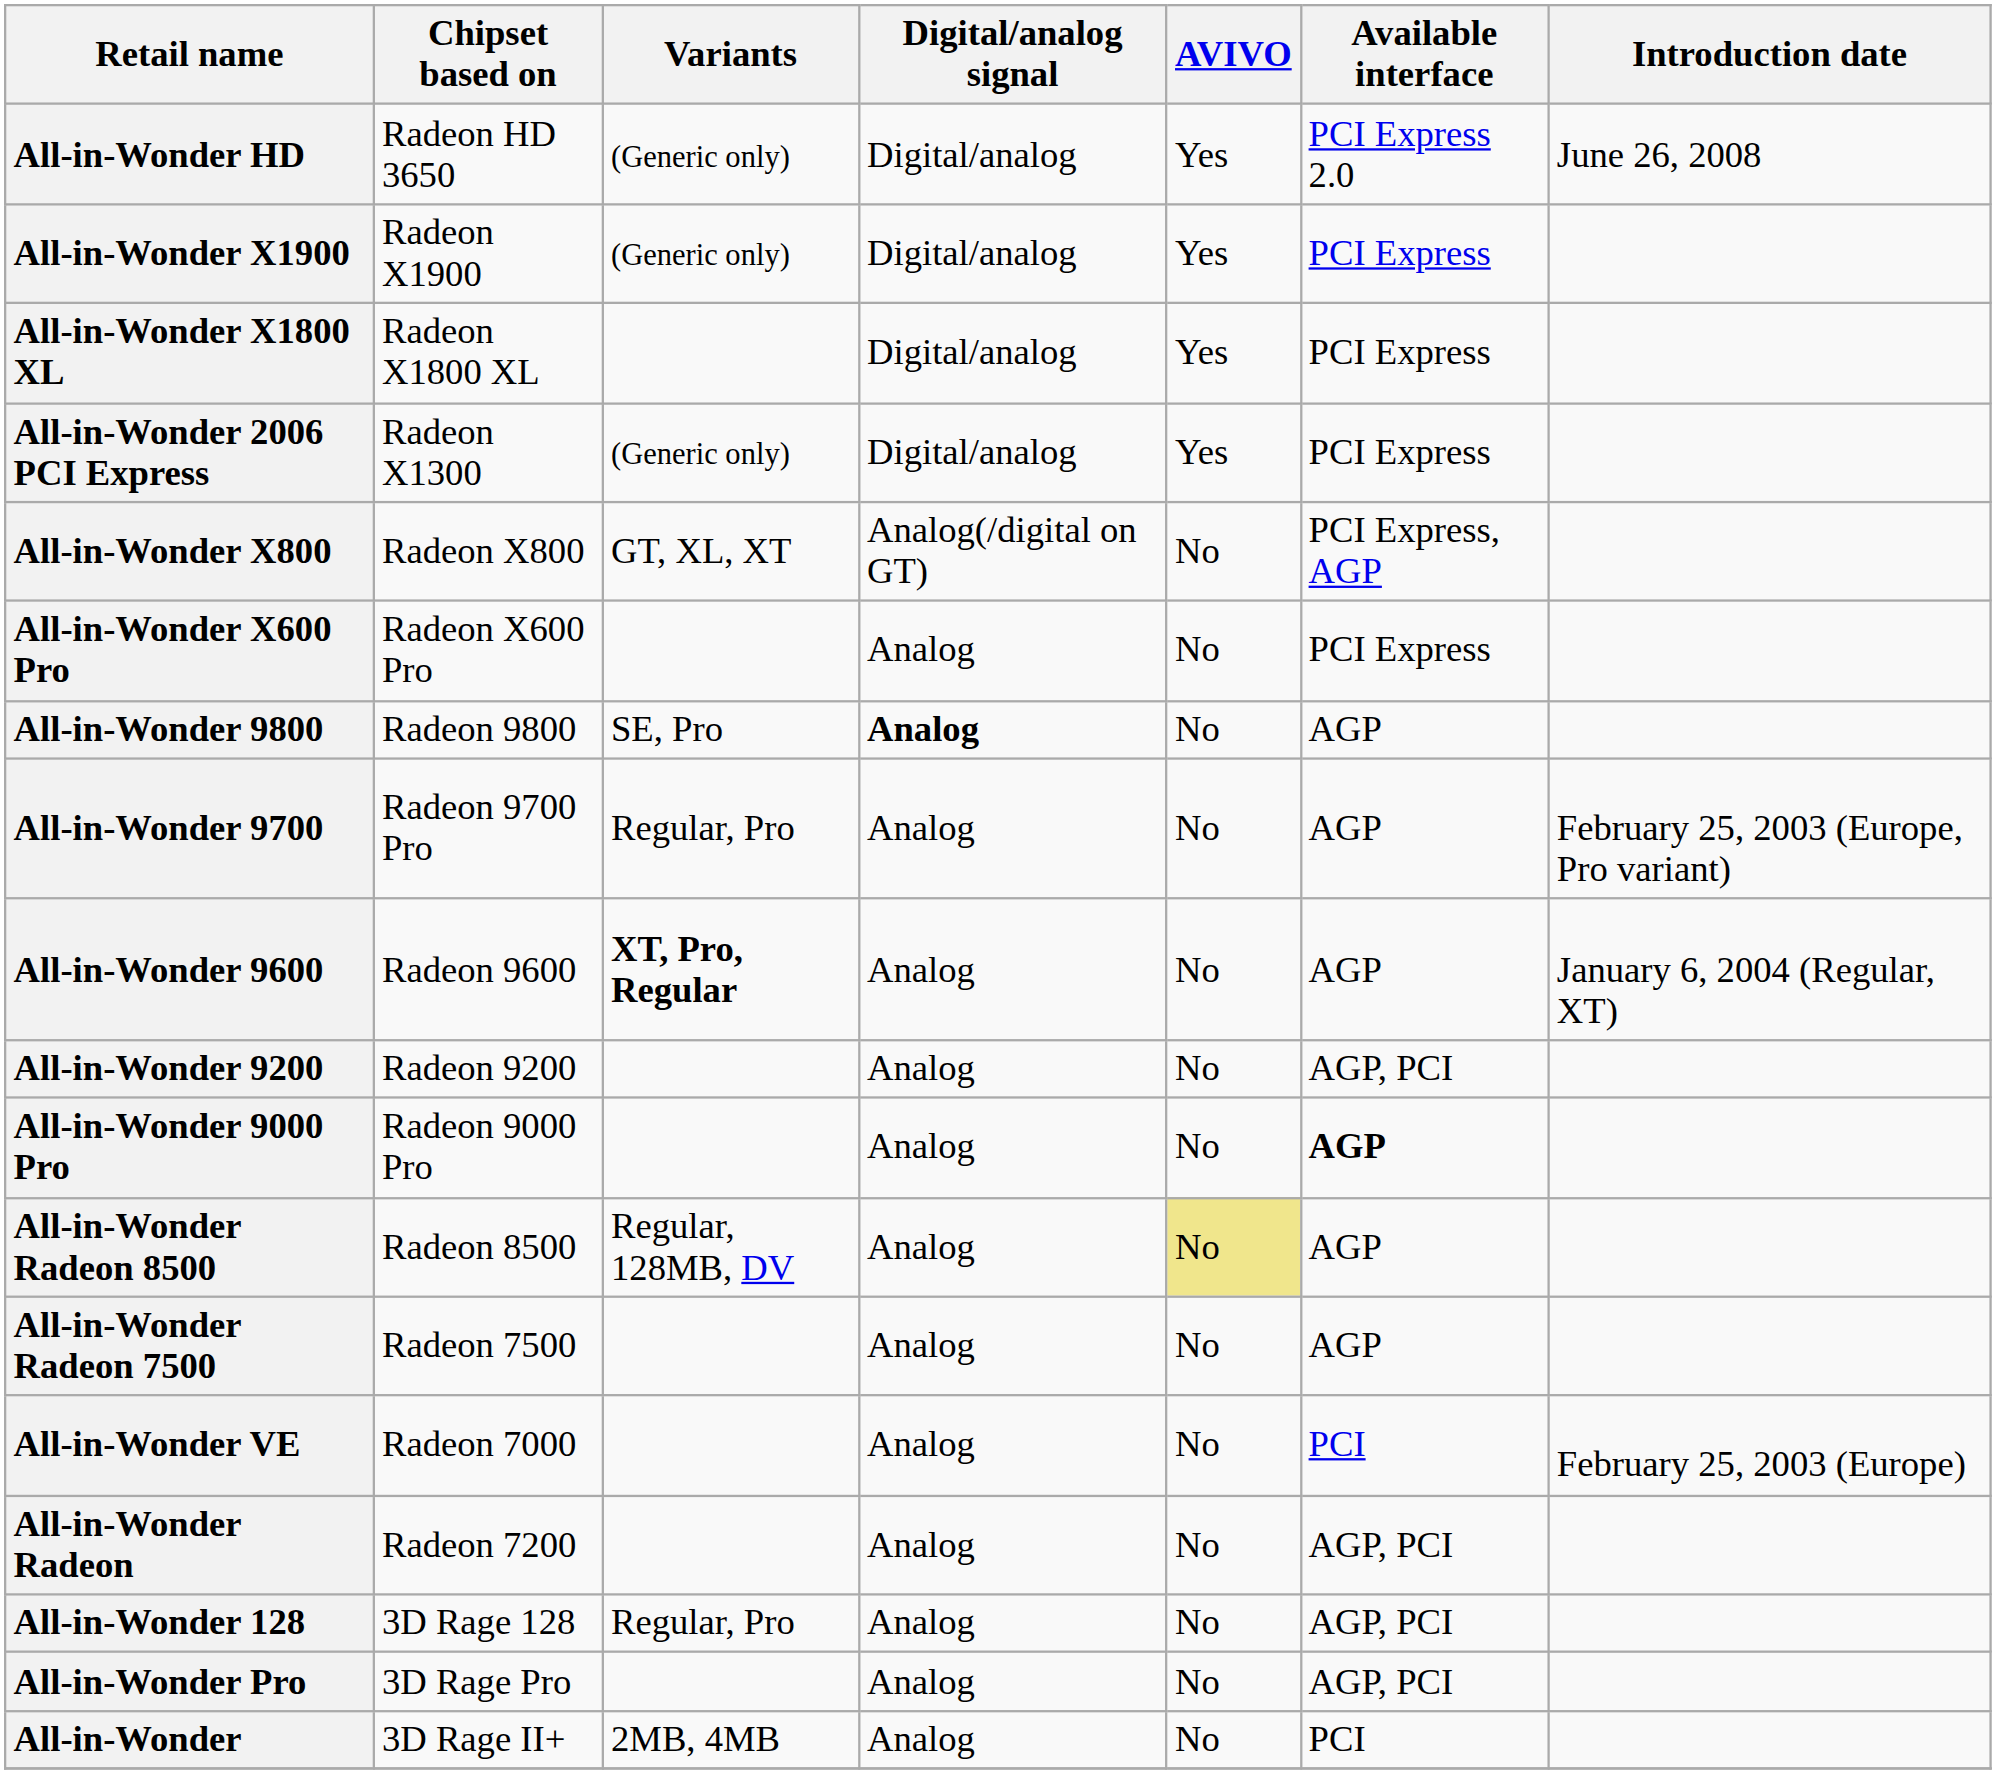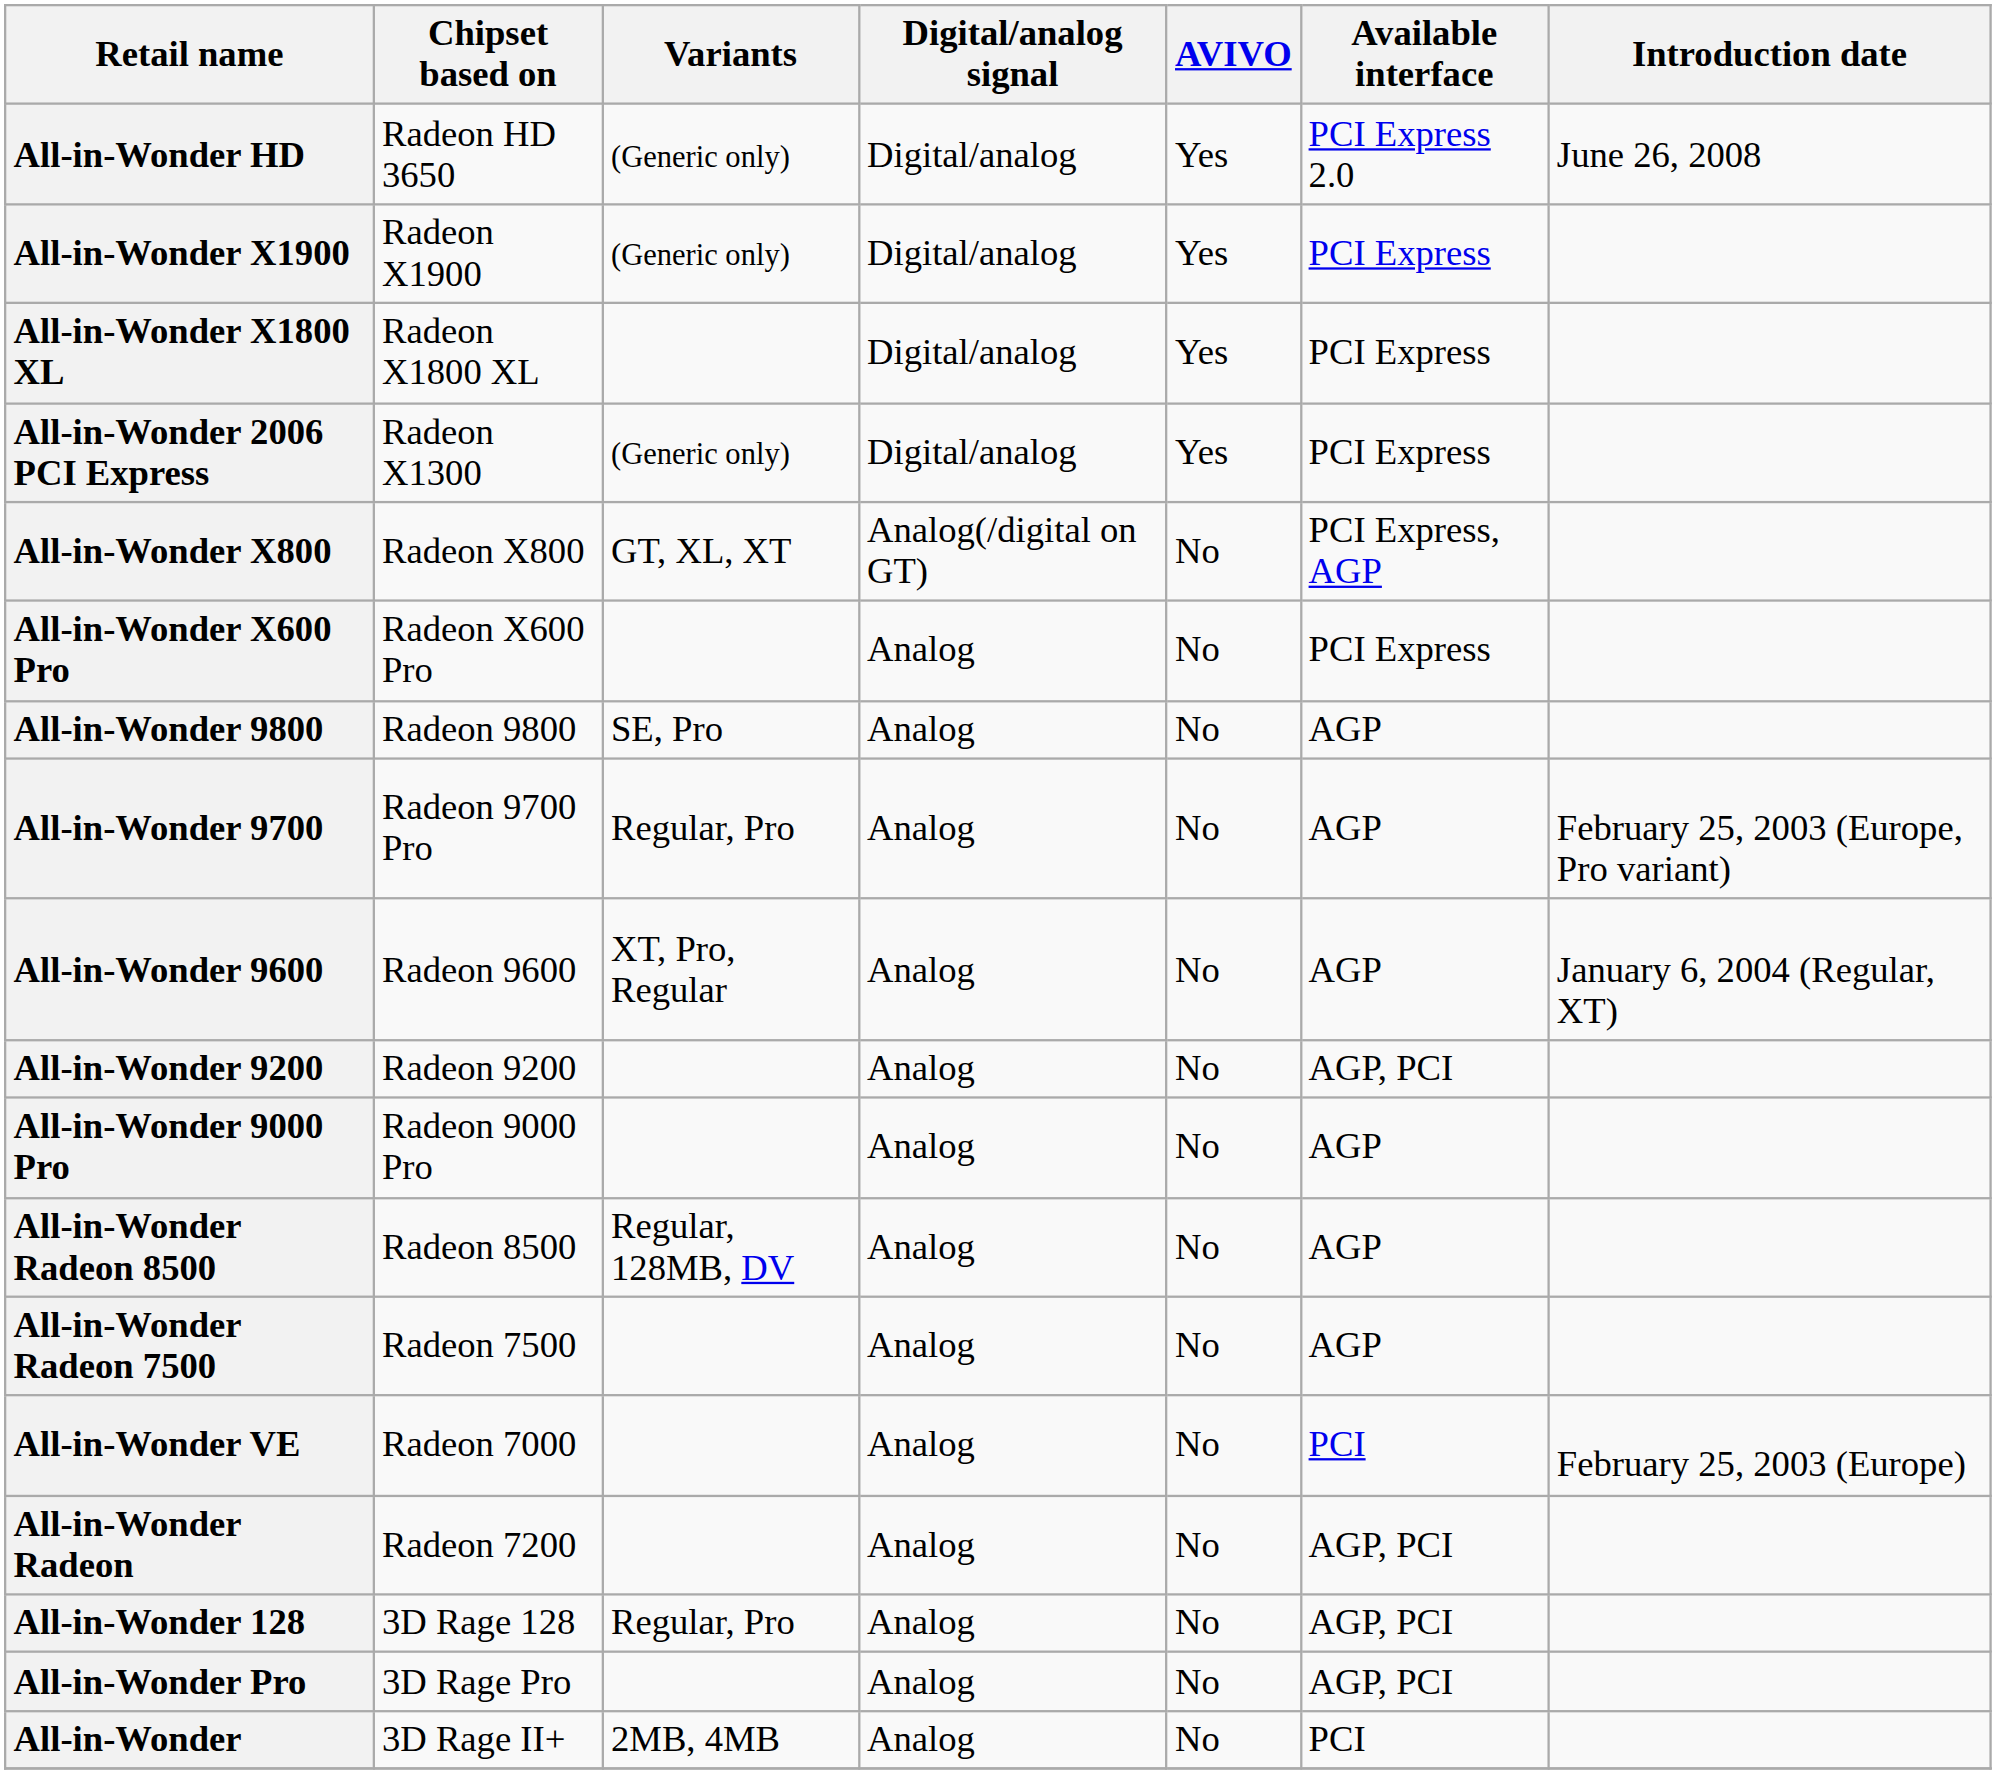(923, 728) bold -> (921, 728) normal
(677, 968) bold -> (673, 968) normal
(1347, 1146) bold -> (1345, 1146) normal
(1197, 1246) khaki background -> (1197, 1246) no background
